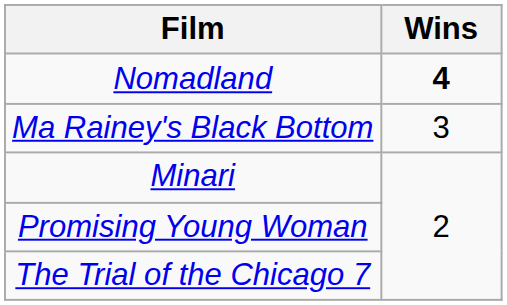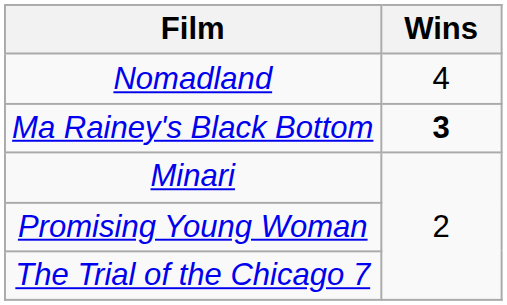(441, 78) bold -> (441, 78) normal
(441, 127) normal -> (441, 127) bold
